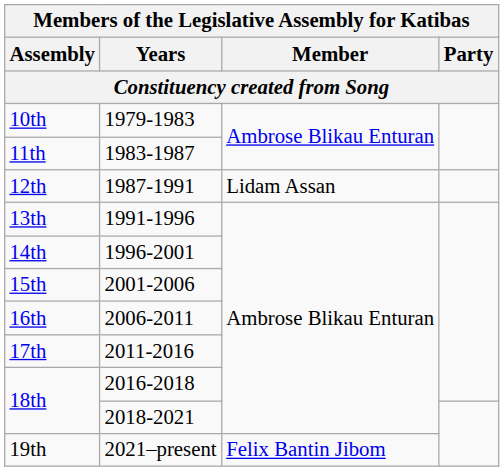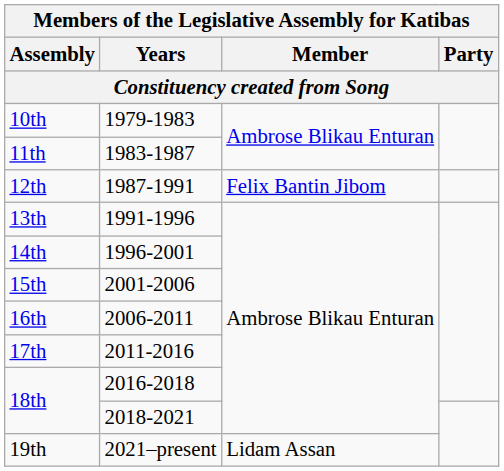(281, 185) Lidam Assan -> (306, 185) Felix Bantin Jibom
(306, 449) Felix Bantin Jibom -> (281, 449) Lidam Assan
